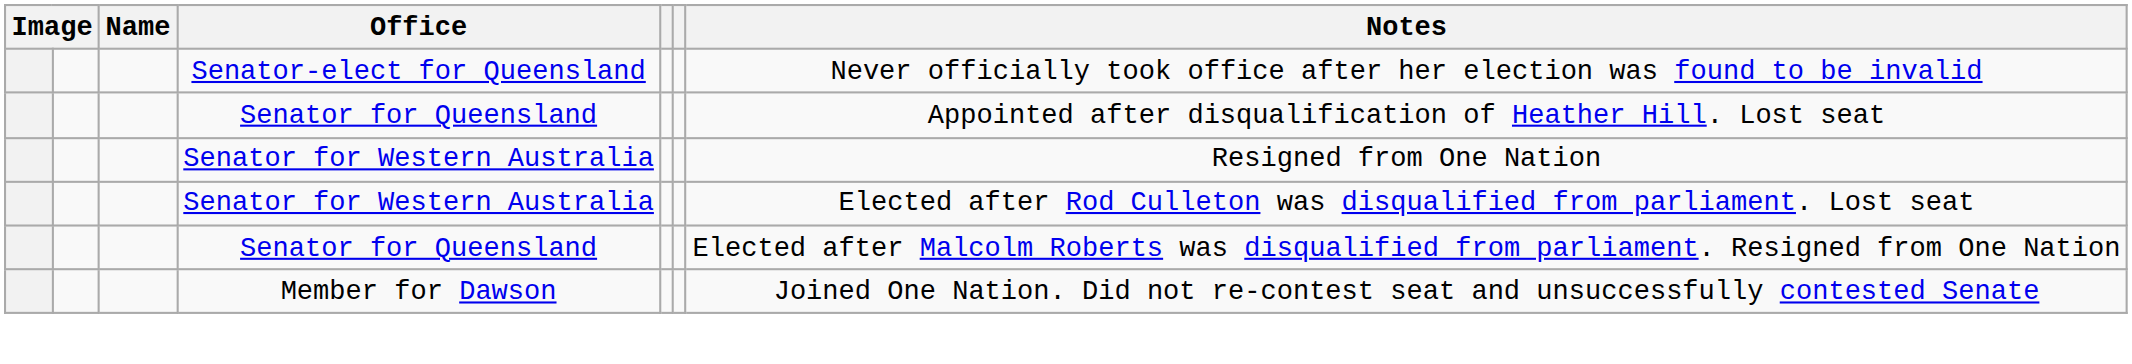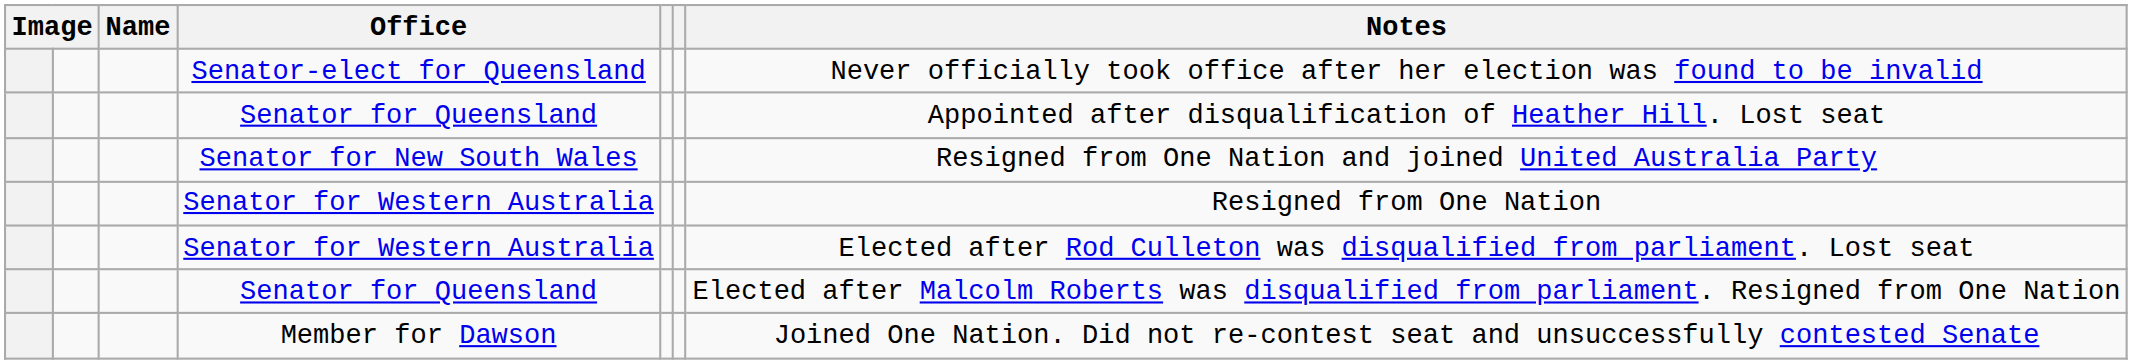+ row: (29, 159)
